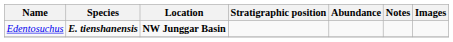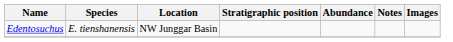(103, 28) bold -> (102, 28) normal
(184, 28) bold -> (178, 28) normal
